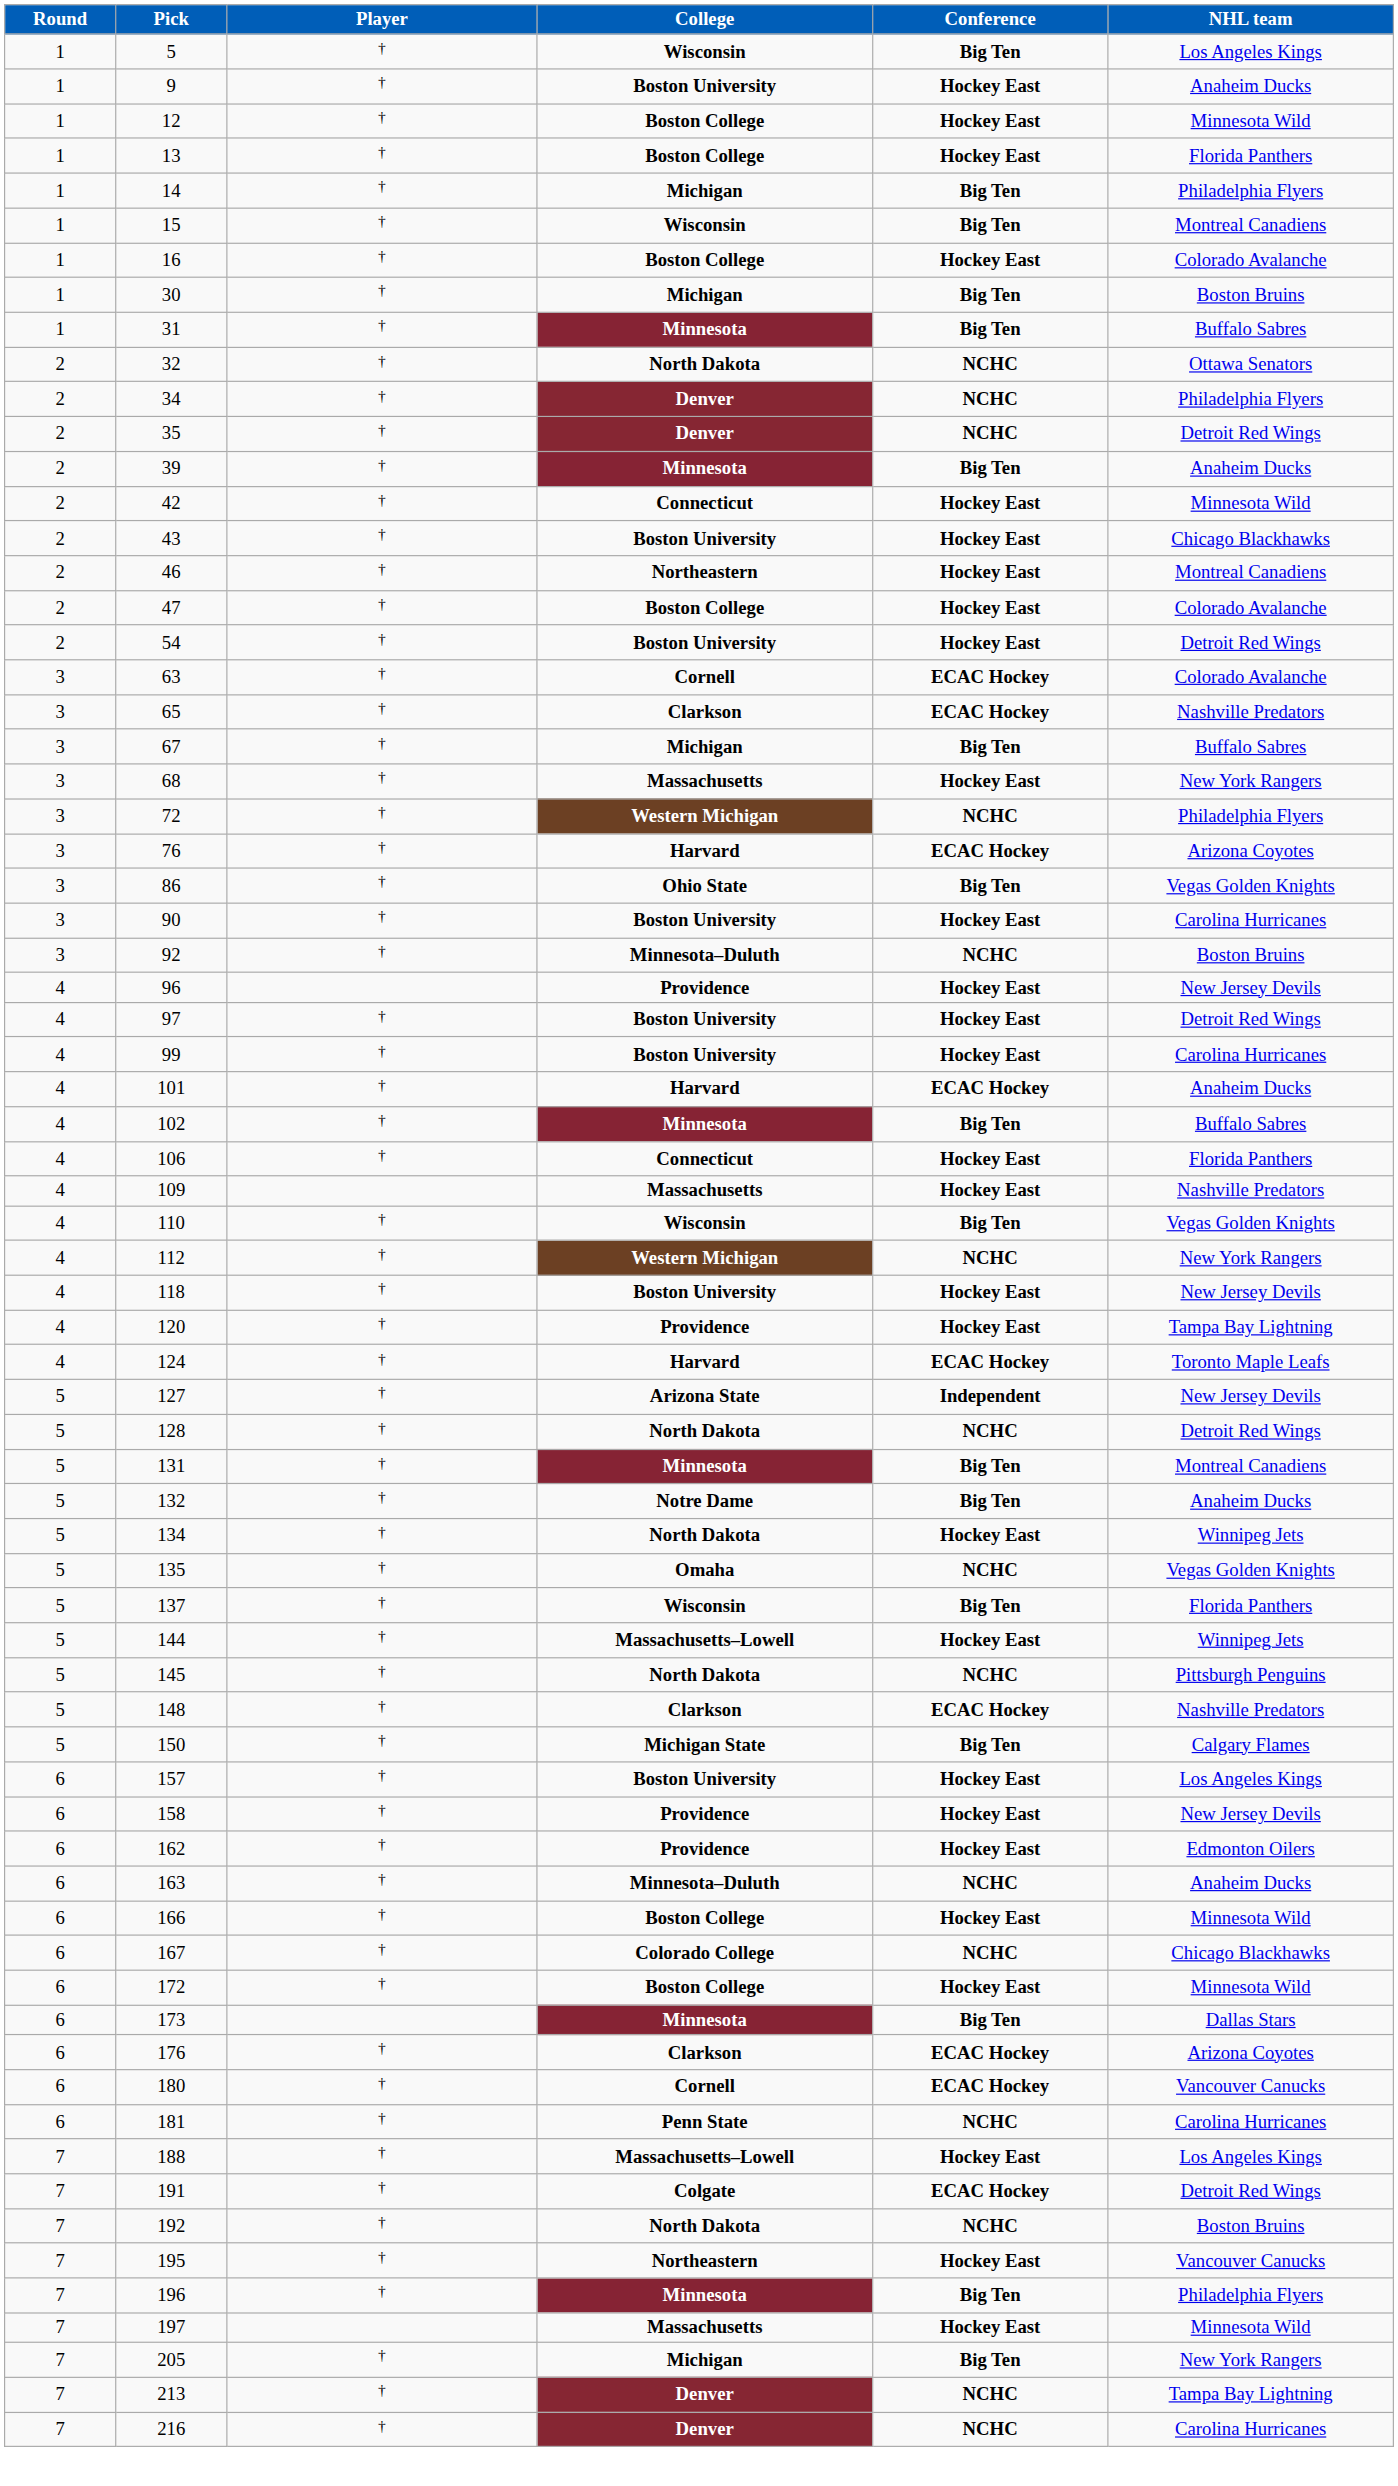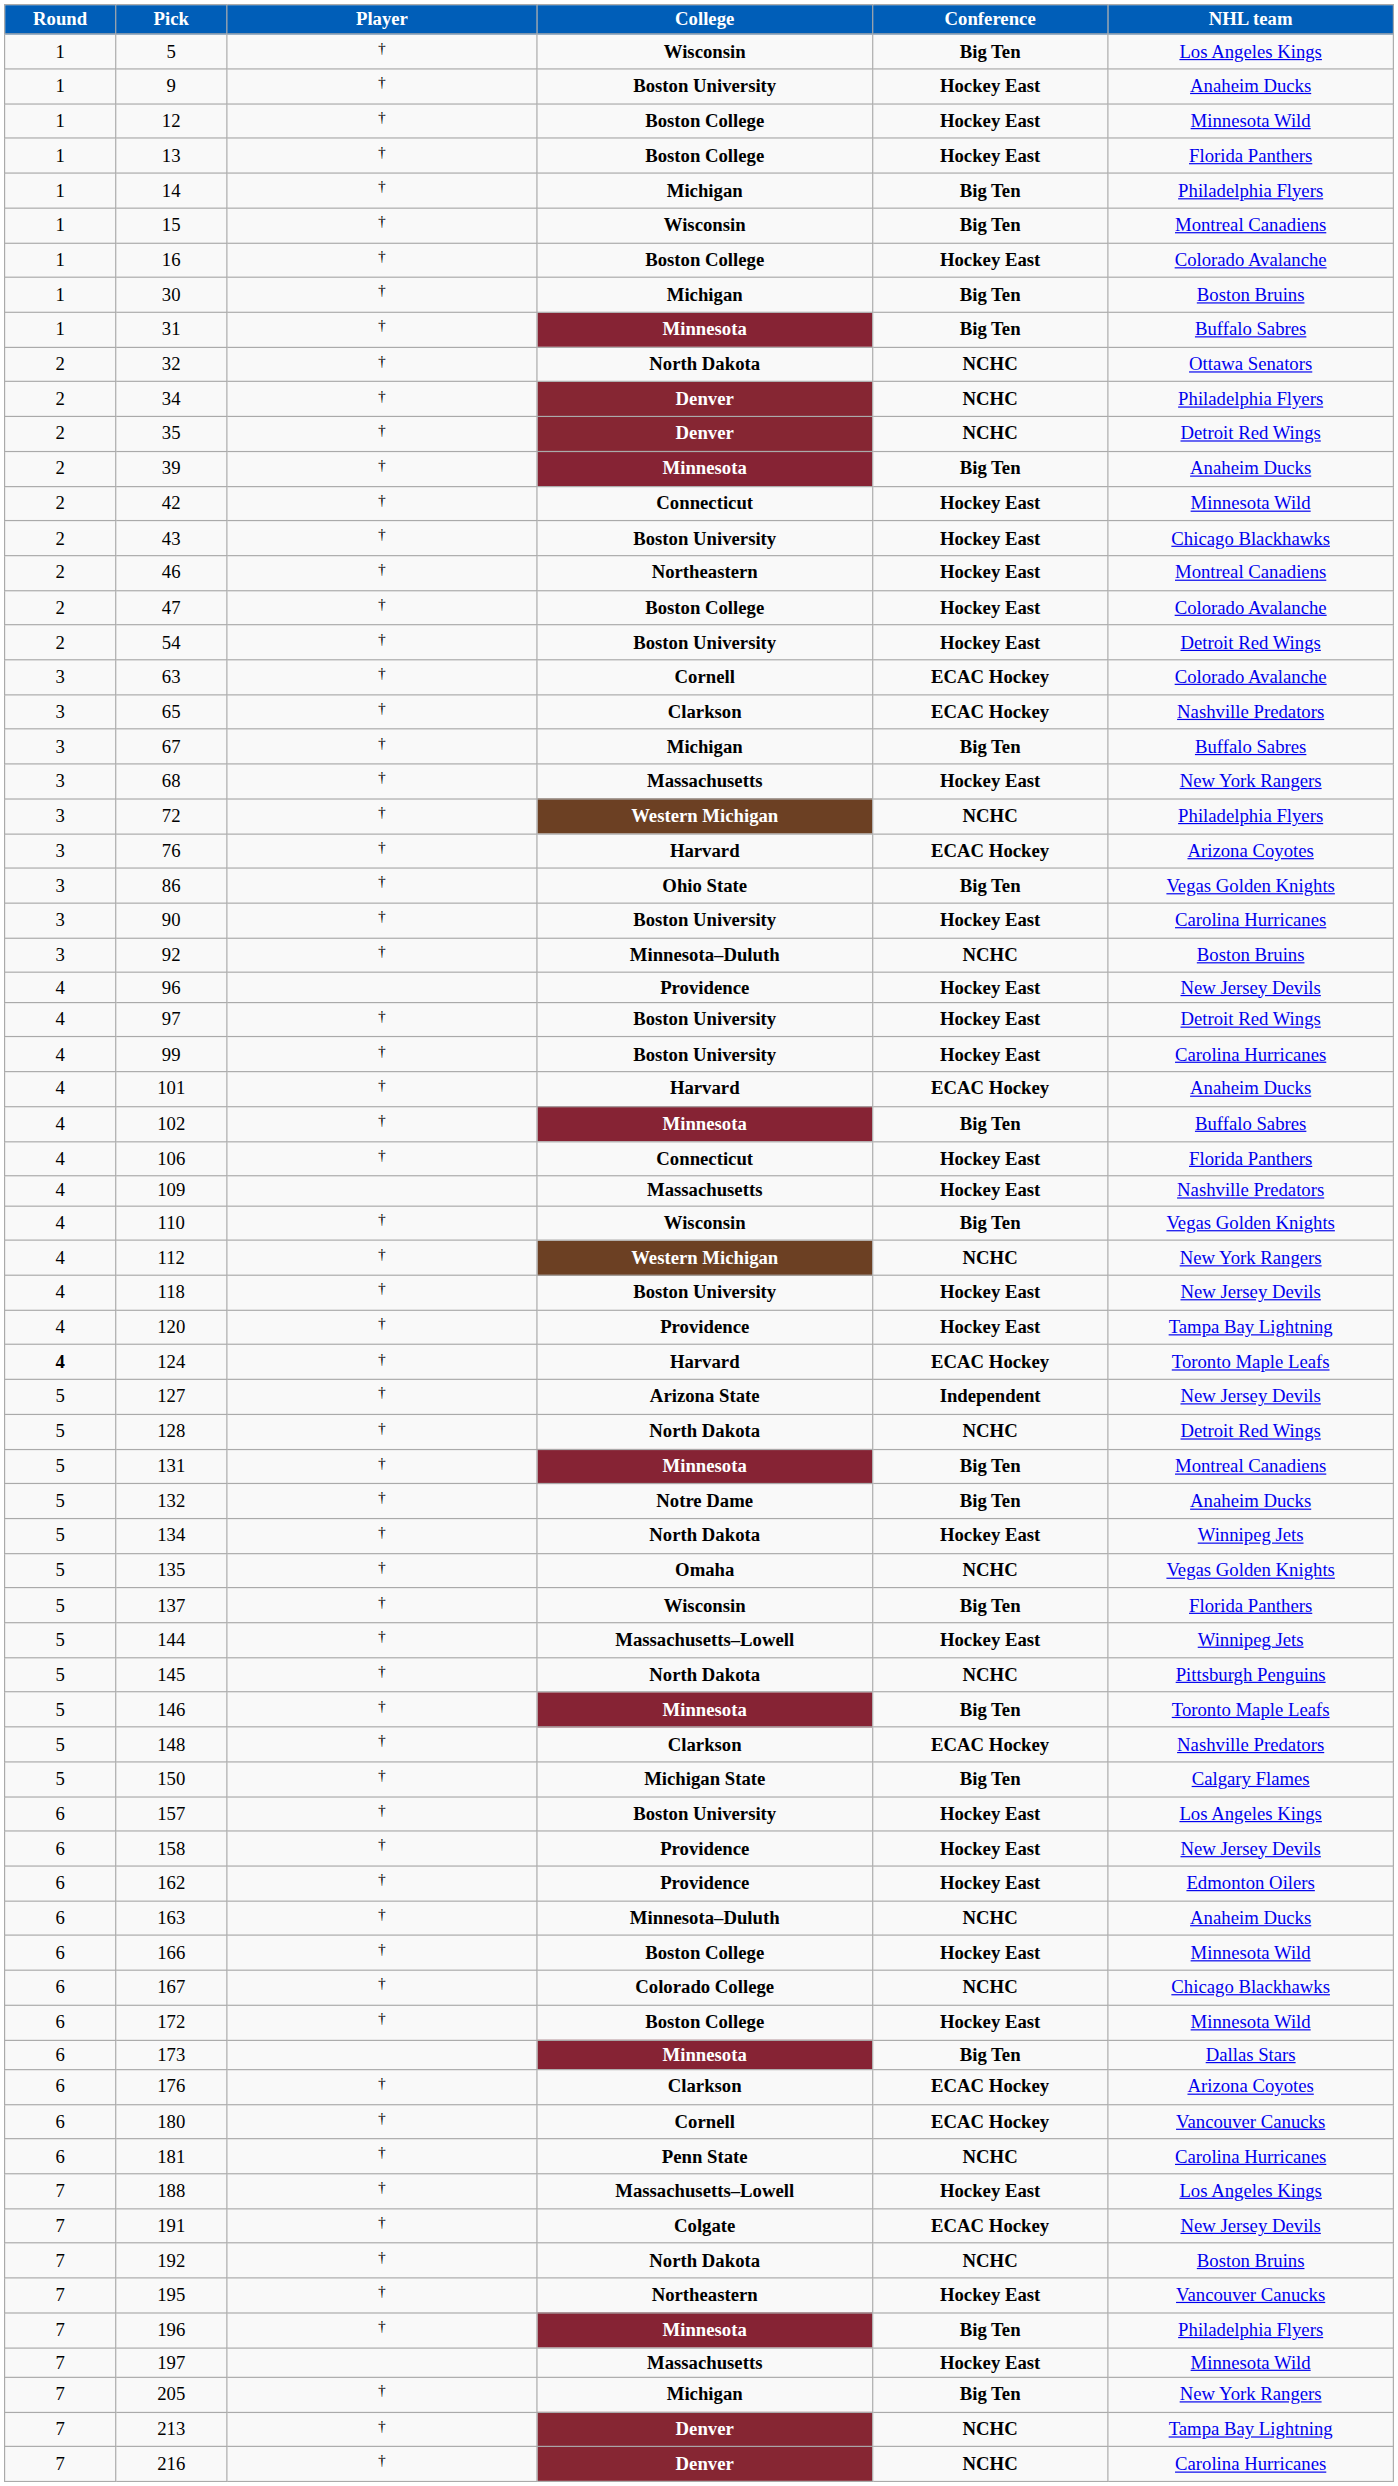(60, 1362) normal -> (60, 1362) bold
+ row: (171, 1709)
(1251, 2191) Detroit Red Wings -> (1251, 2225) New Jersey Devils
